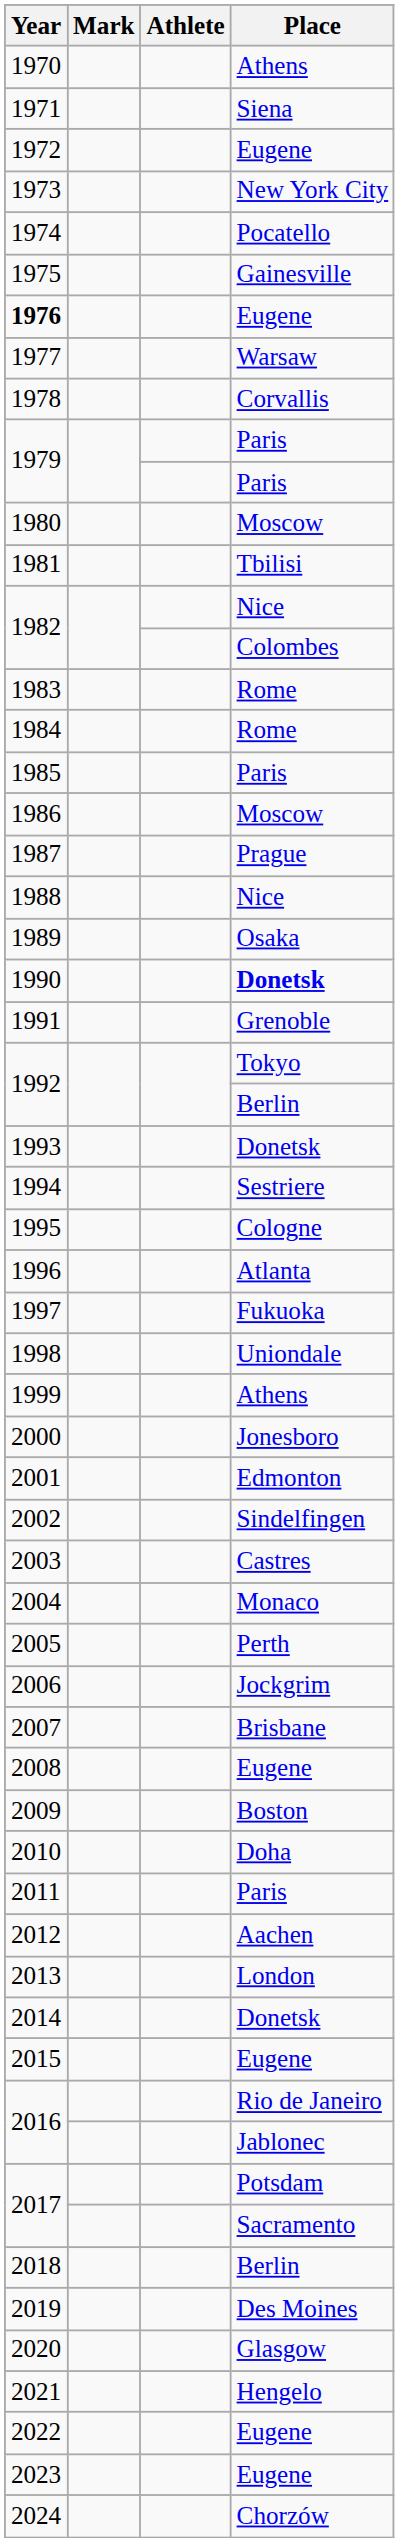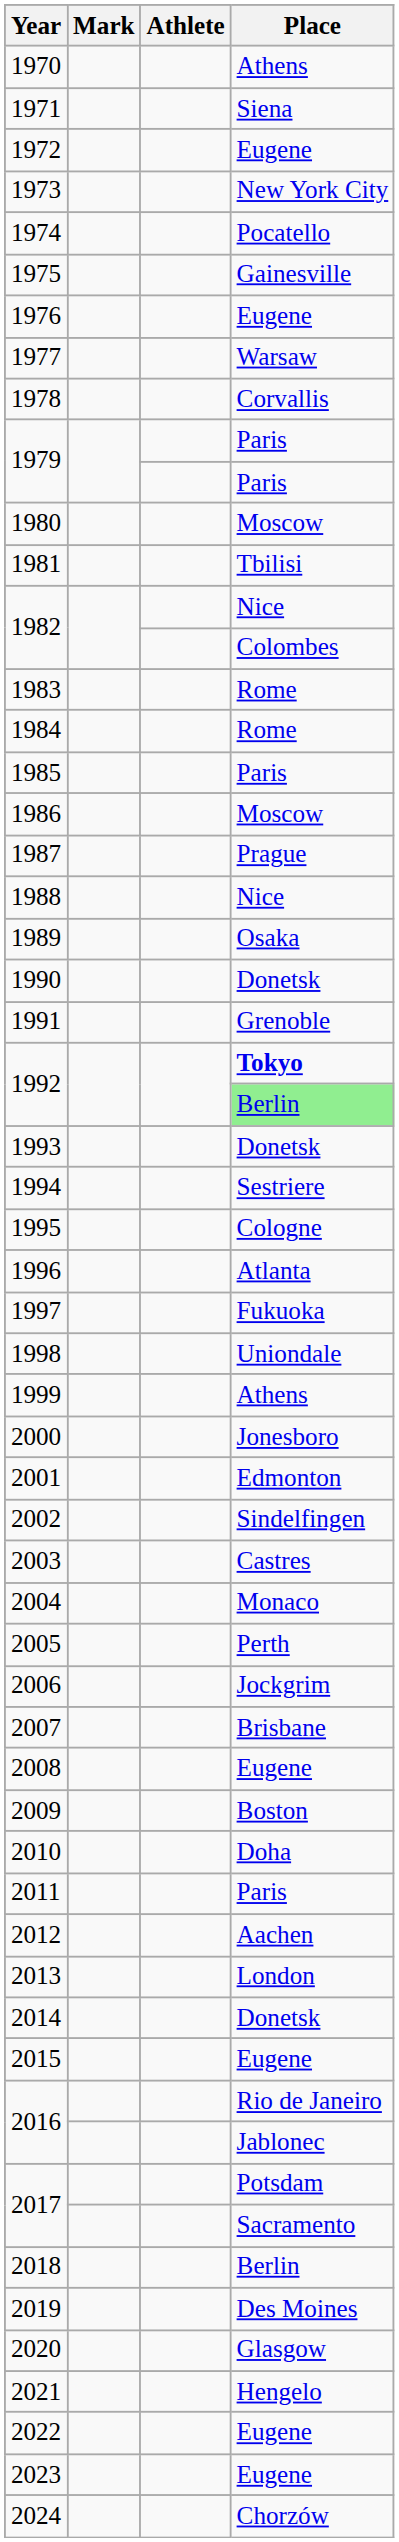(36, 315) bold -> (36, 315) normal
(281, 979) bold -> (279, 979) normal
(269, 1062) normal -> (270, 1062) bold
(268, 1104) no background -> (268, 1104) lightgreen background
